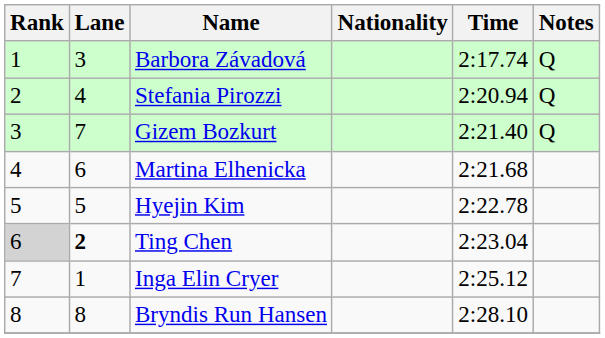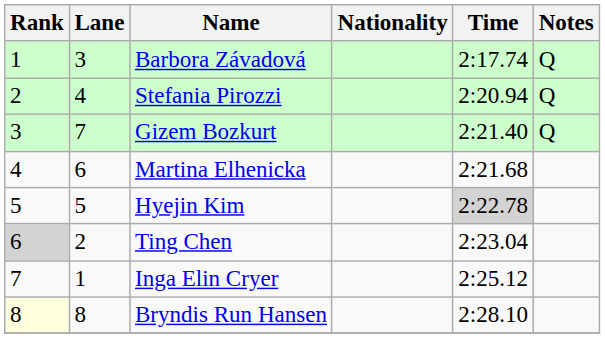(493, 205) no background -> (493, 205) lightgrey background
(80, 242) bold -> (80, 242) normal
(16, 315) no background -> (16, 315) lightyellow background
